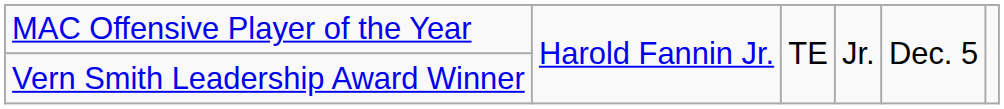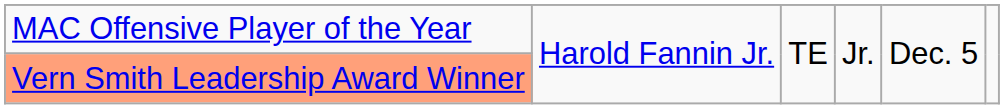(268, 77) no background -> (268, 77) lightsalmon background
